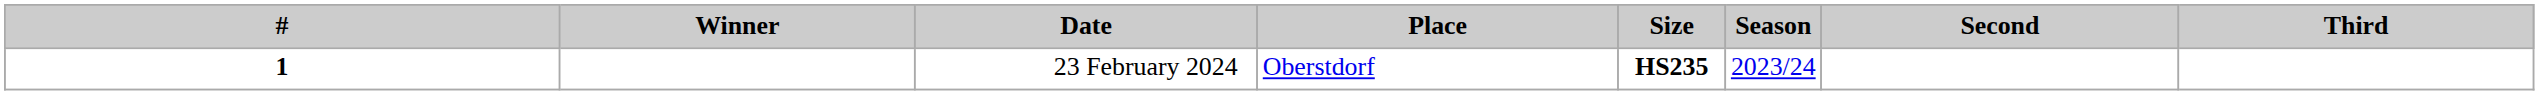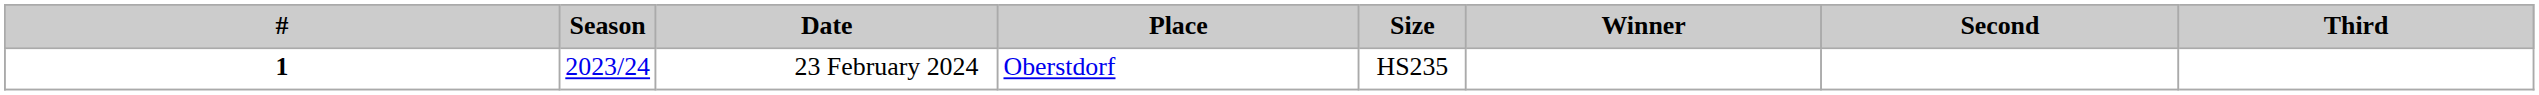columns swapped: (1773, 25) <-> (737, 25)
(1672, 67) bold -> (1412, 67) normal
